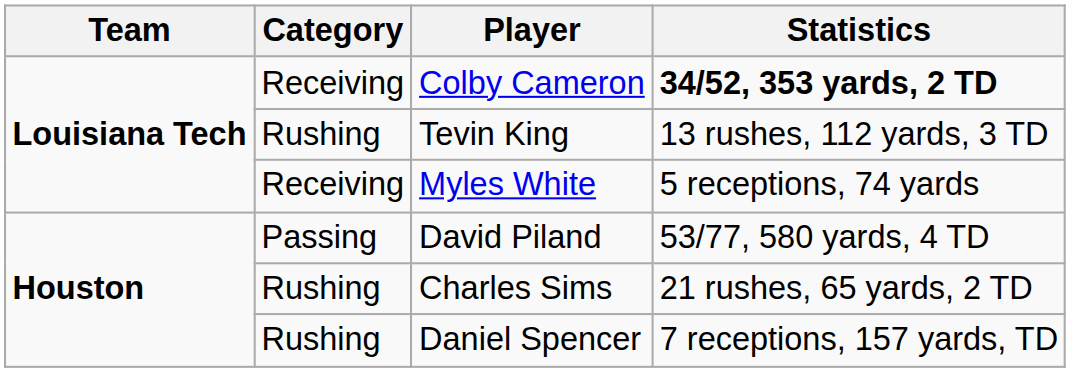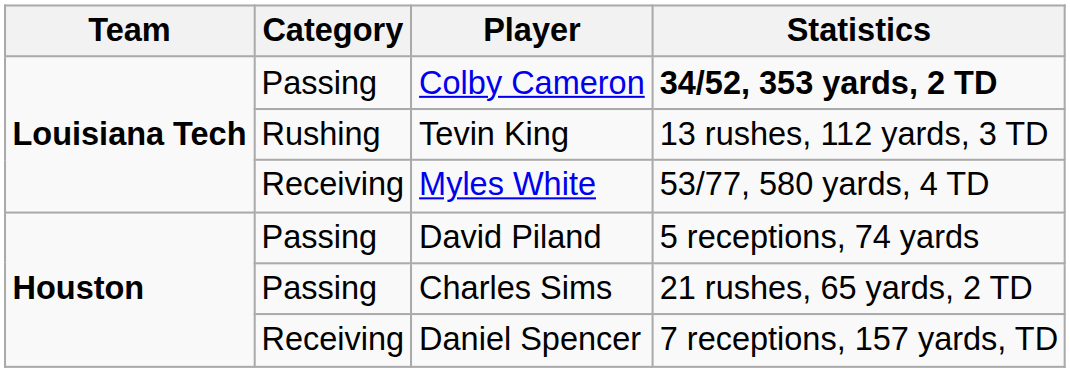(333, 82) Receiving -> (319, 82) Passing
(820, 185) 5 receptions, 74 yards -> (825, 185) 53/77, 580 yards, 4 TD
(825, 236) 53/77, 580 yards, 4 TD -> (820, 236) 5 receptions, 74 yards
(321, 288) Rushing -> (319, 288) Passing
(321, 339) Rushing -> (333, 339) Receiving
